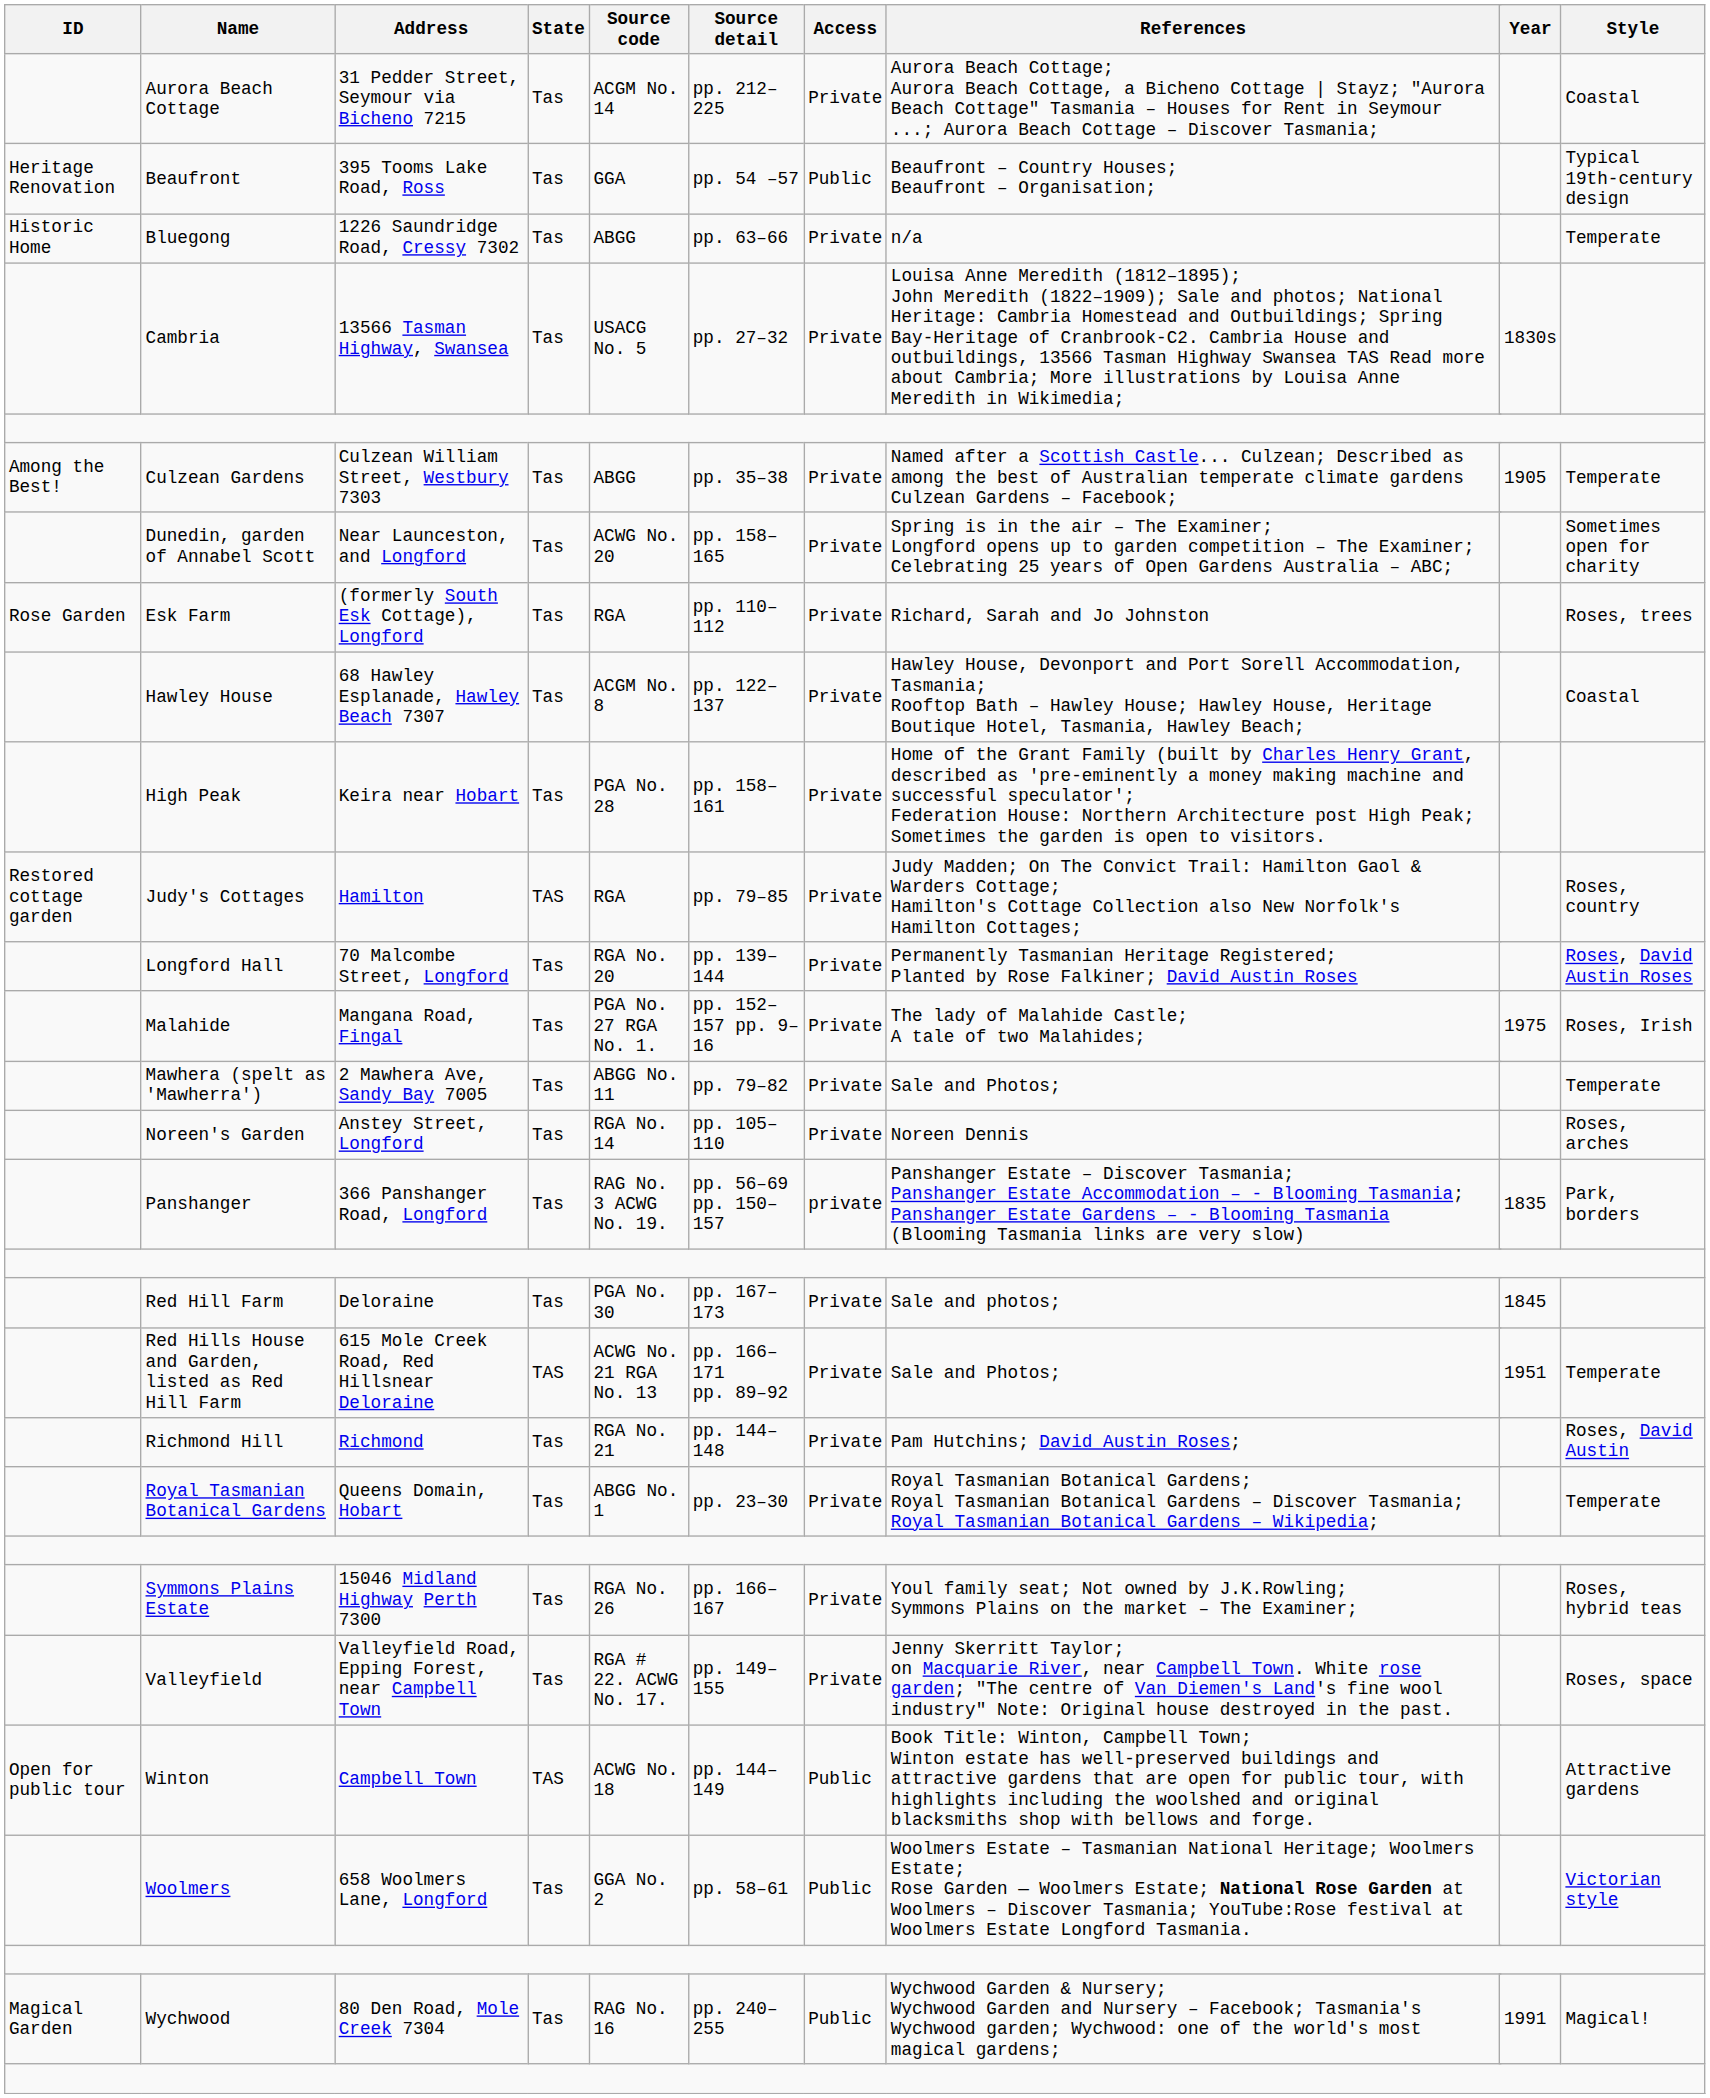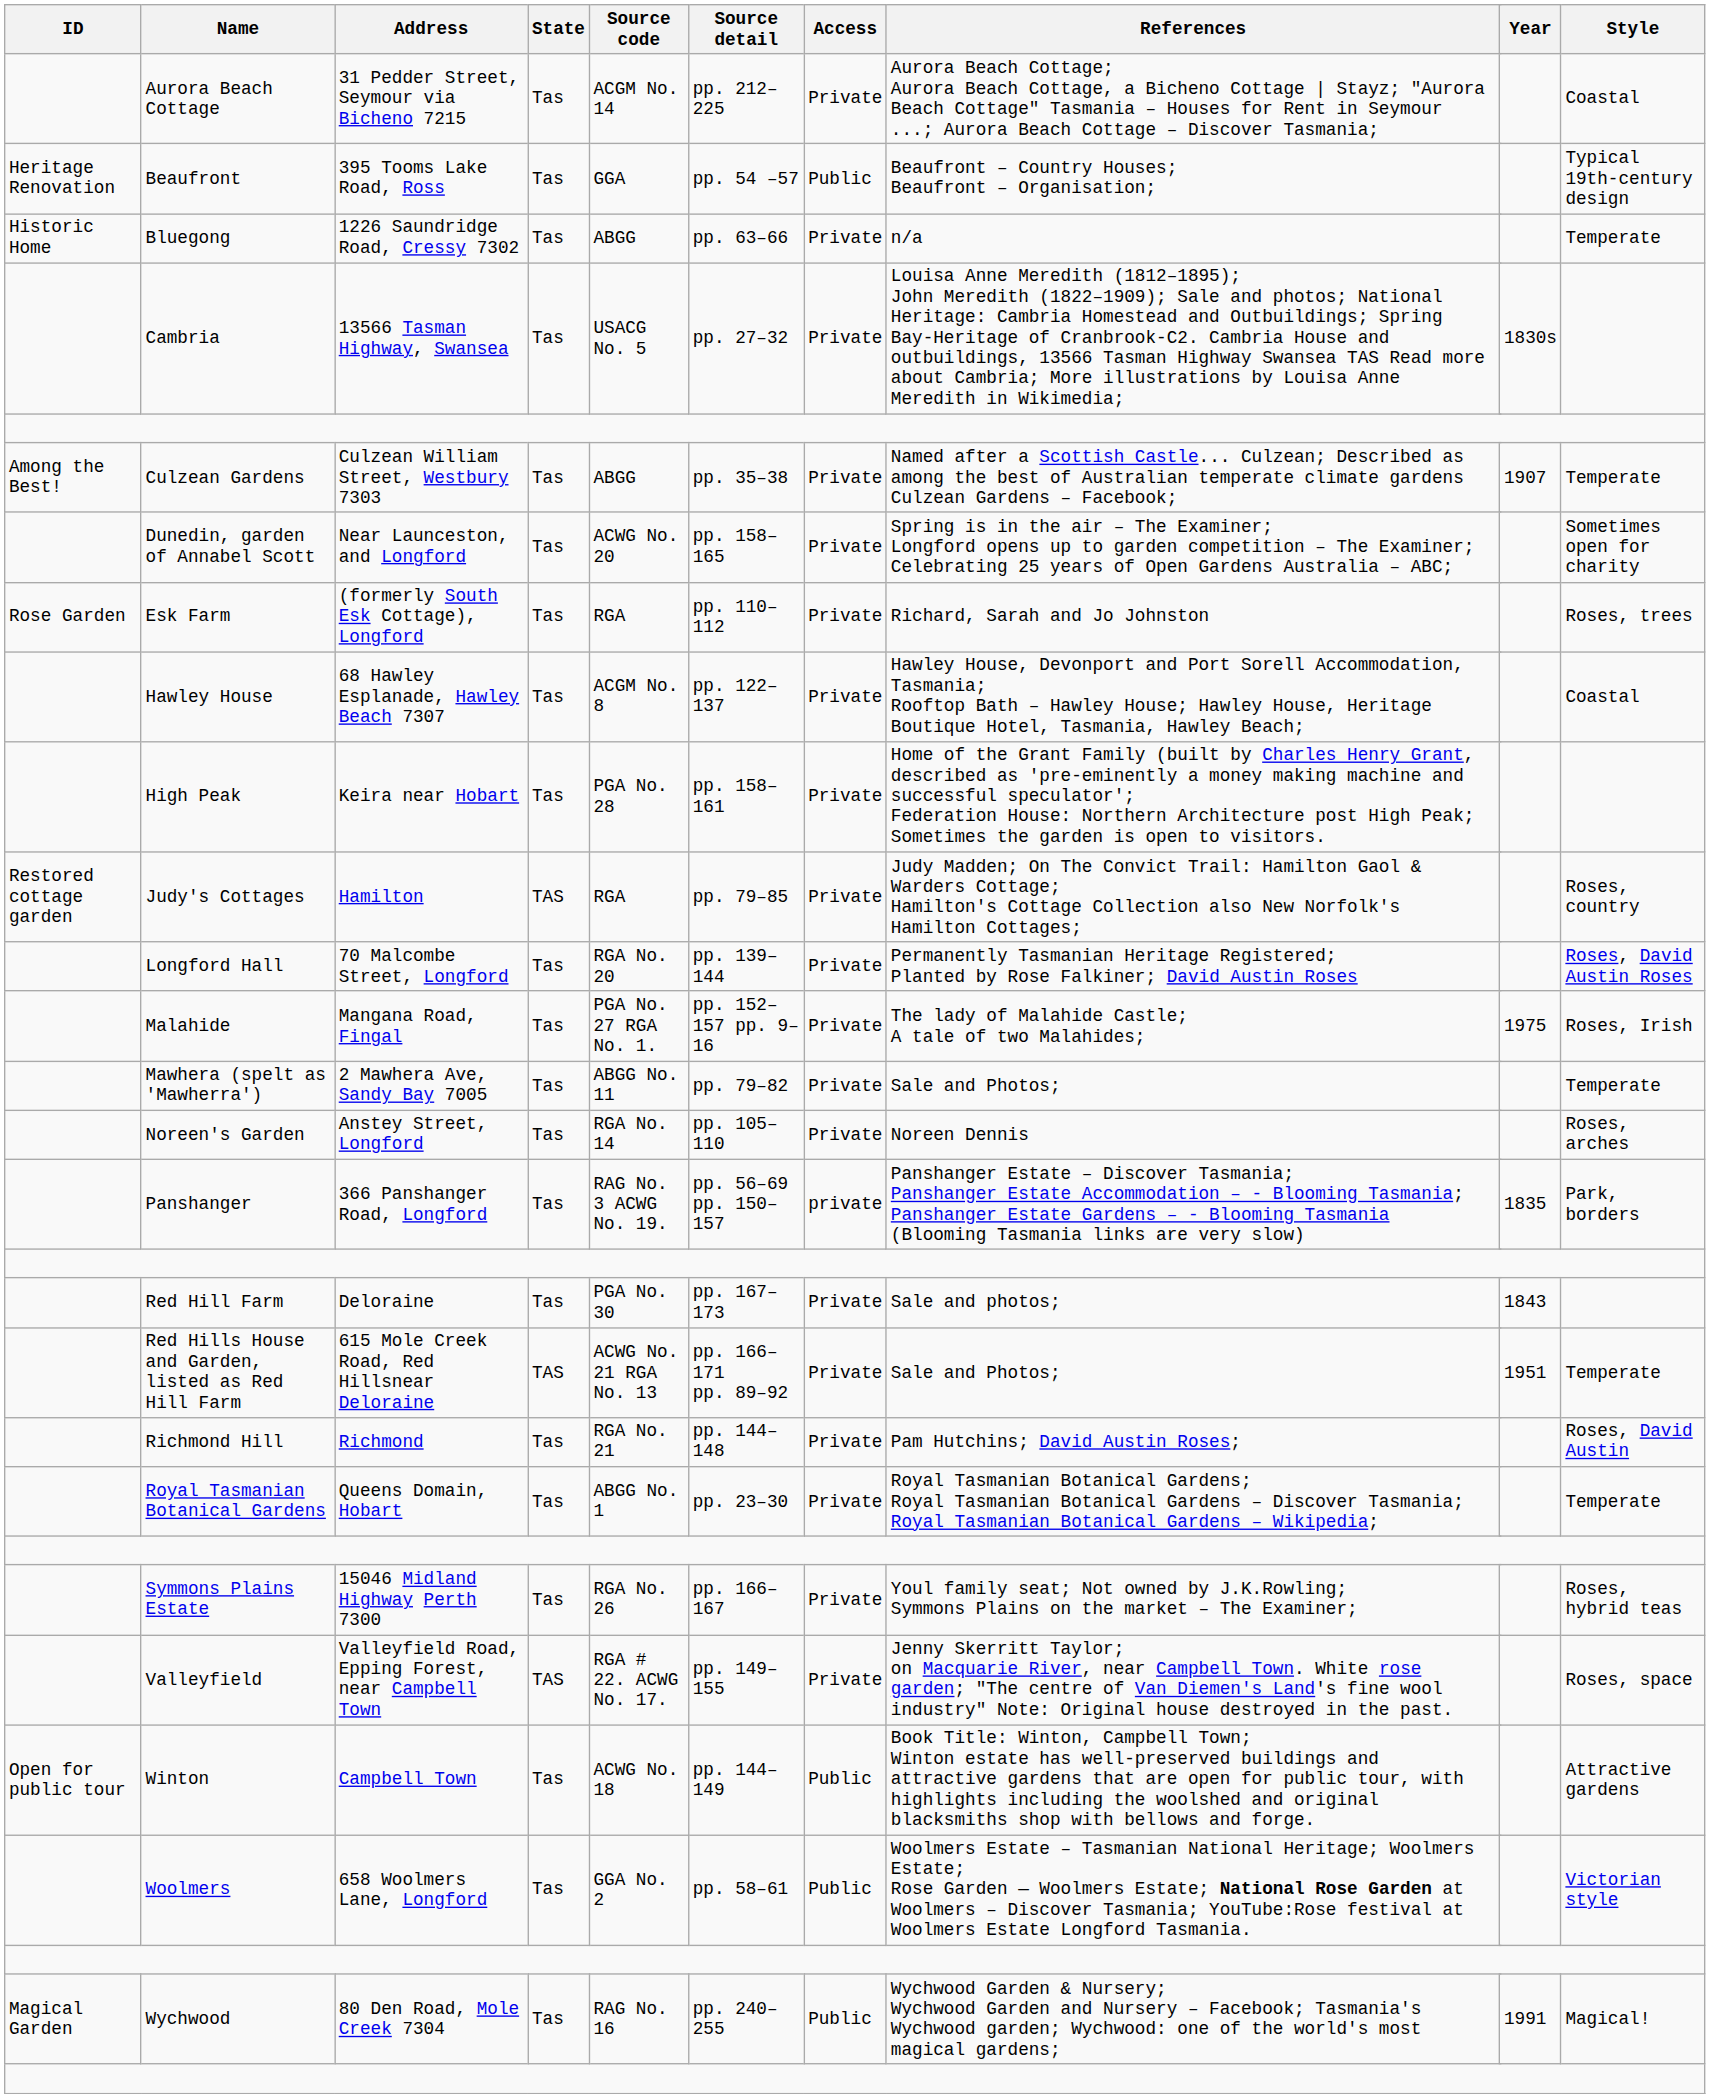(1525, 478) 1905 -> (1525, 478) 1907
(1525, 1303) 1845 -> (1525, 1303) 1843
(548, 1680) Tas -> (548, 1680) TAS
(548, 1780) TAS -> (548, 1780) Tas
